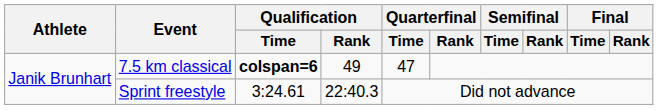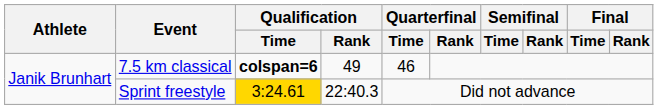(406, 67) 47 -> (406, 67) 46
(278, 92) no background -> (278, 92) gold background
